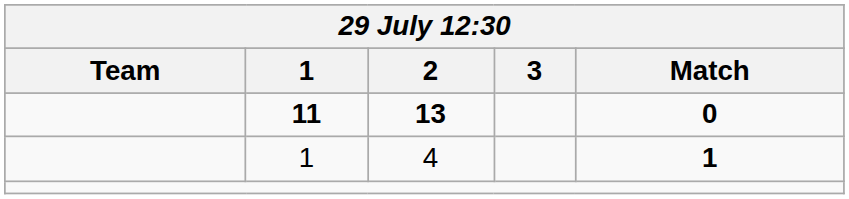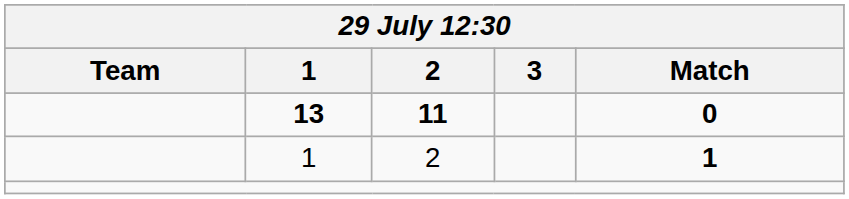(306, 114) 11 -> (309, 114) 13
(430, 114) 13 -> (433, 114) 11
(430, 158) 4 -> (433, 158) 2
